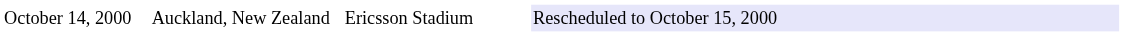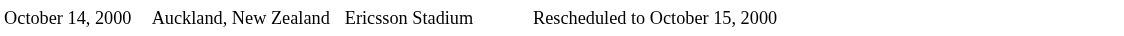(655, 17) lavender background -> (655, 17) no background
